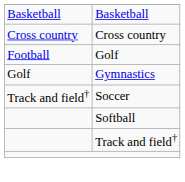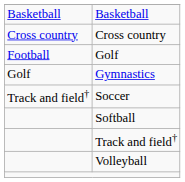+ row: (121, 161)
